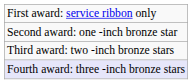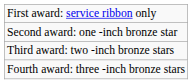(96, 69) lavender background -> (96, 69) no background
